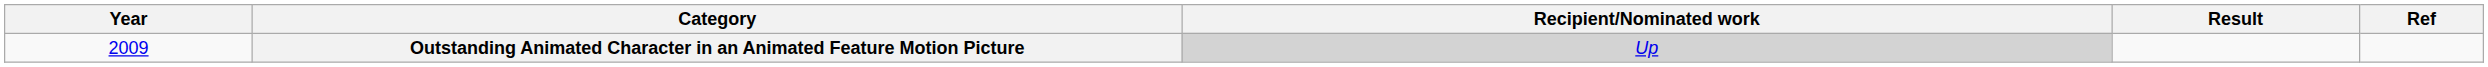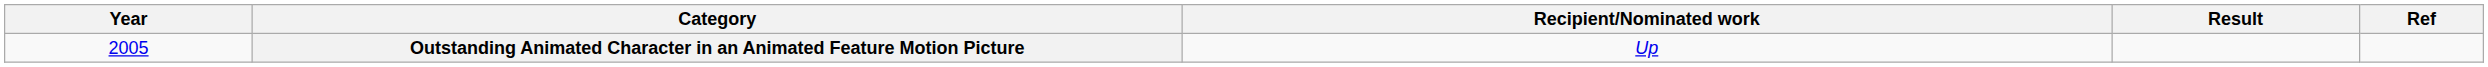(129, 48) 2009 -> (129, 48) 2005
(1647, 48) lightgrey background -> (1647, 48) no background
